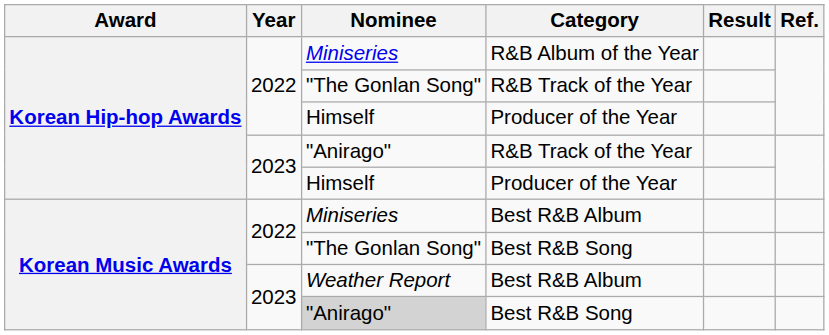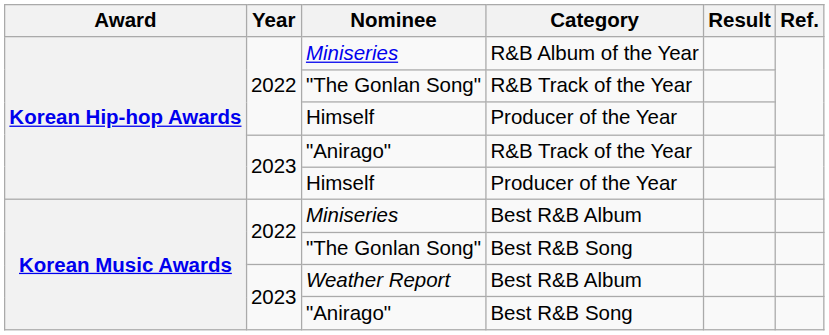(349, 313) lightgrey background -> (349, 313) no background
